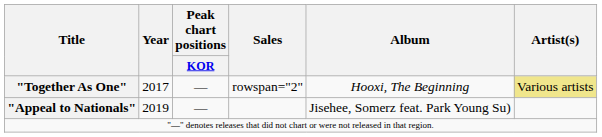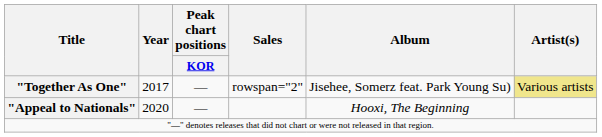(410, 86) Hooxi, The Beginning -> (410, 86) Jisehee, Somerz feat. Park Young Su)
(156, 107) 2019 -> (156, 107) 2020
(410, 107) Jisehee, Somerz feat. Park Young Su) -> (410, 107) Hooxi, The Beginning
